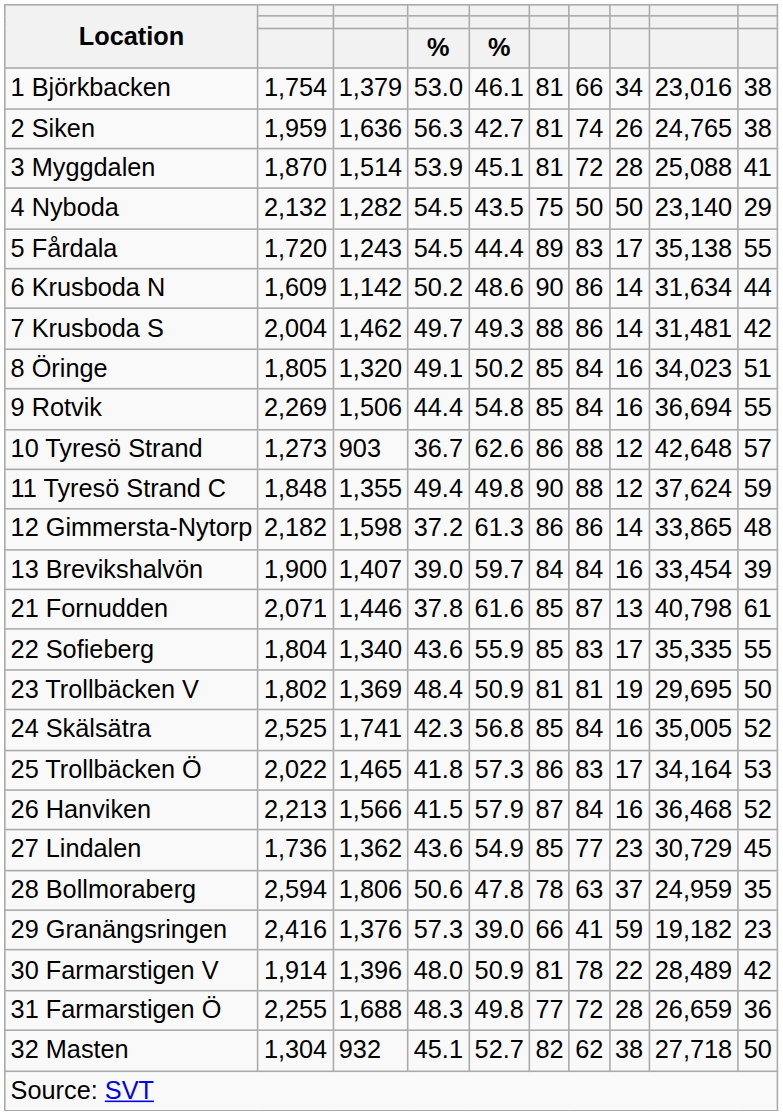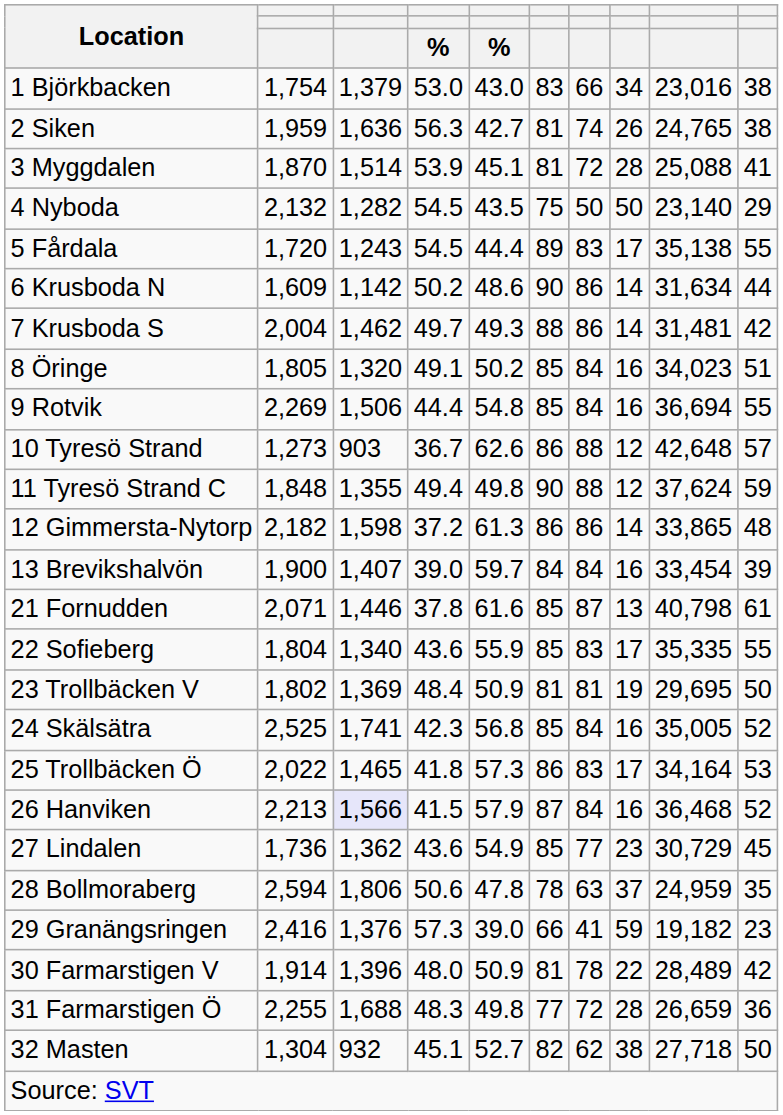(499, 87) 46.1 -> (499, 87) 43.0
(550, 87) 81 -> (550, 87) 83
(370, 809) no background -> (370, 809) lavender background
